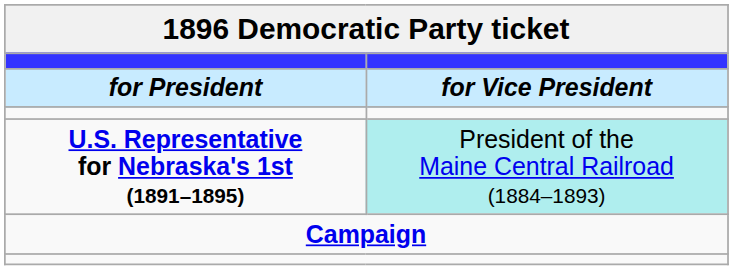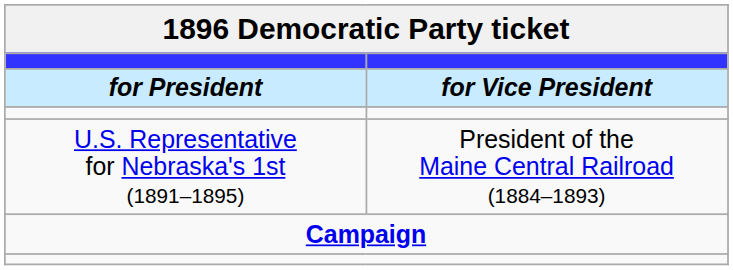(185, 167) bold -> (185, 167) normal
(547, 167) paleturquoise background -> (547, 167) no background
